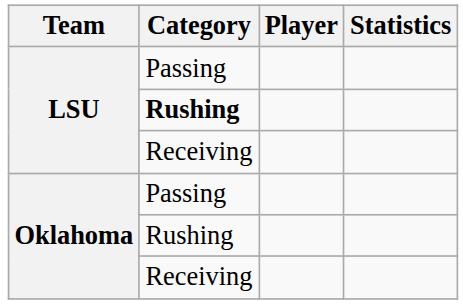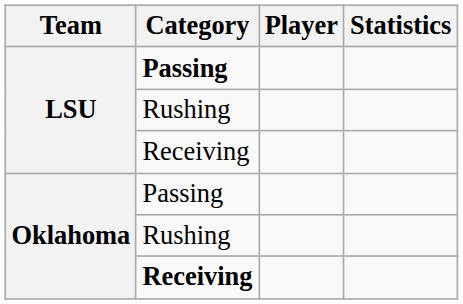(186, 67) normal -> (185, 67) bold
(192, 109) bold -> (186, 109) normal
(199, 277) normal -> (197, 277) bold
